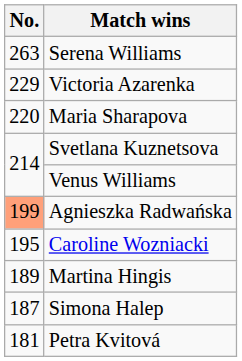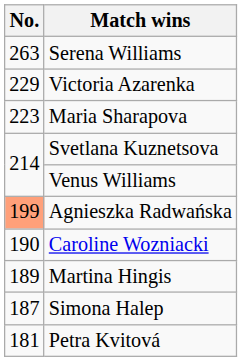(24, 116) 220 -> (24, 116) 223
(24, 244) 195 -> (24, 244) 190
